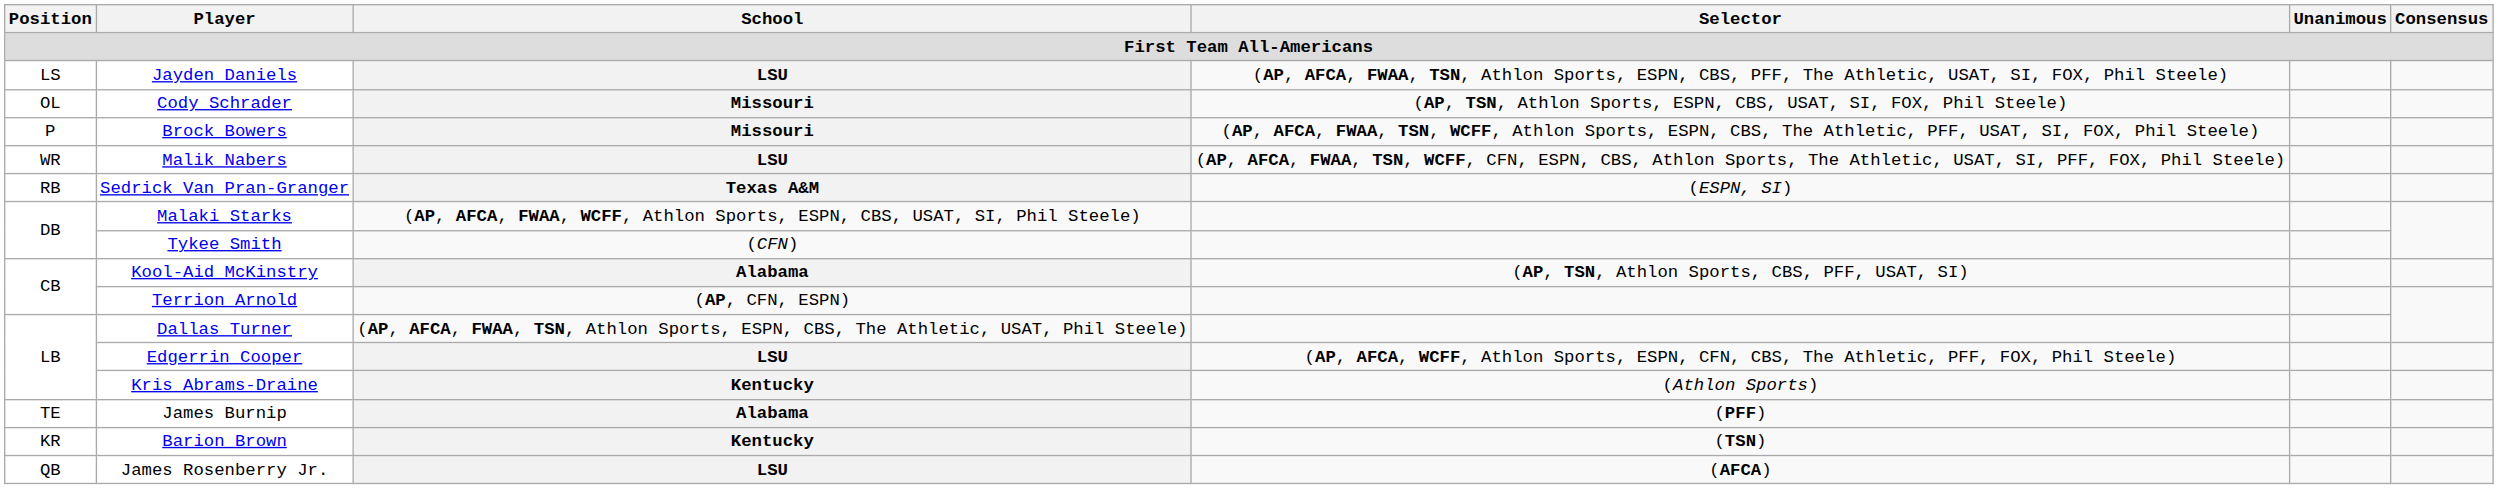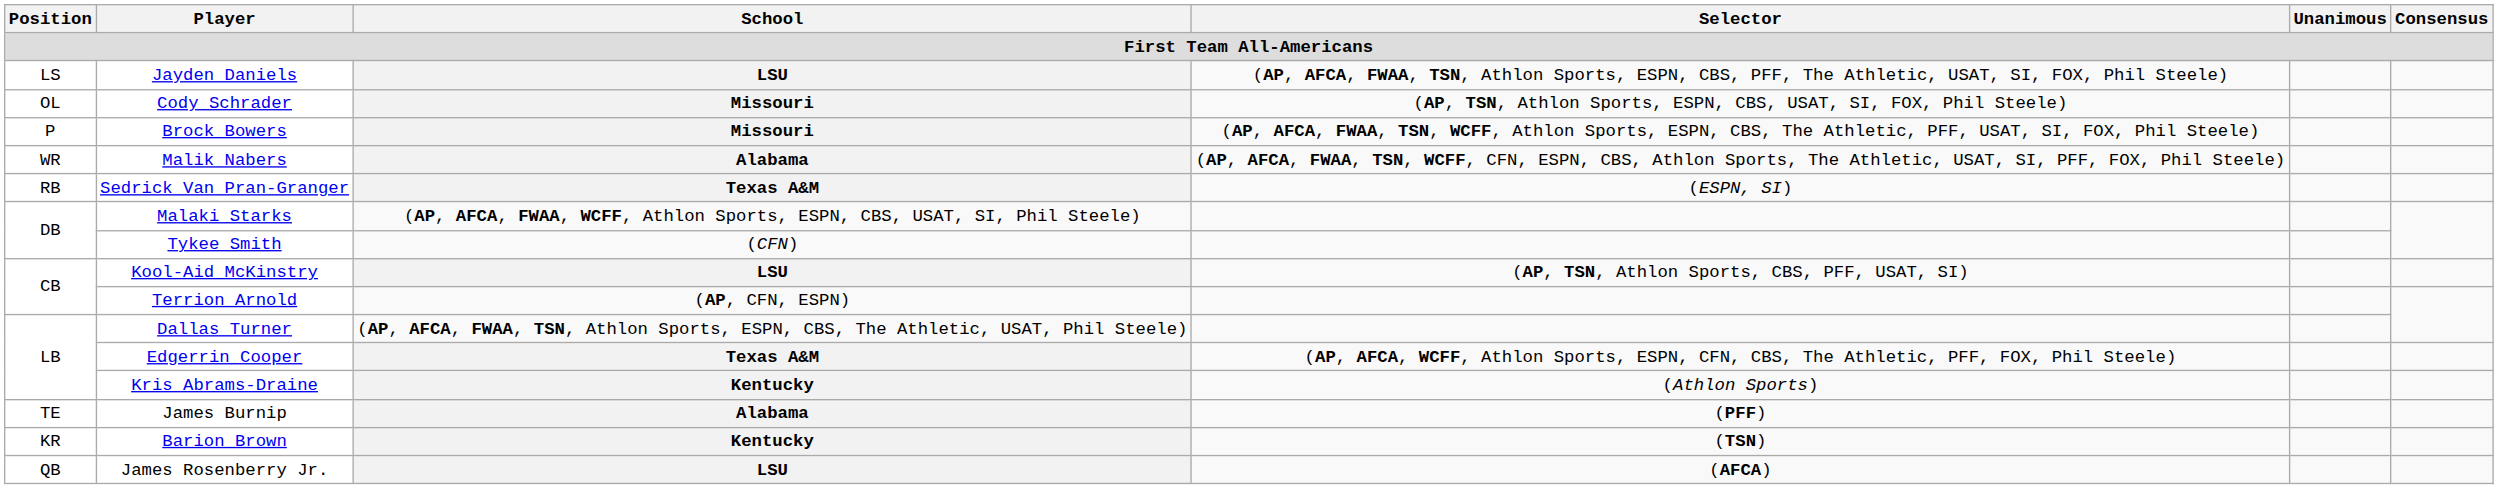(772, 160) LSU -> (772, 160) Alabama
(772, 272) Alabama -> (772, 272) LSU
(772, 357) LSU -> (772, 357) Texas A&M
